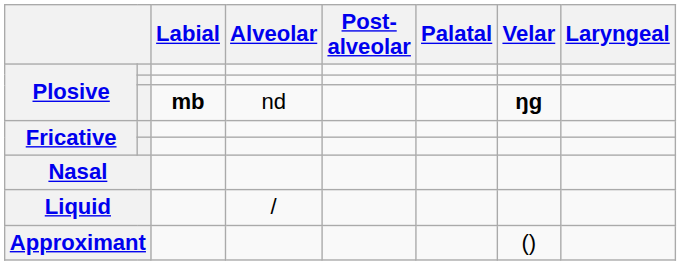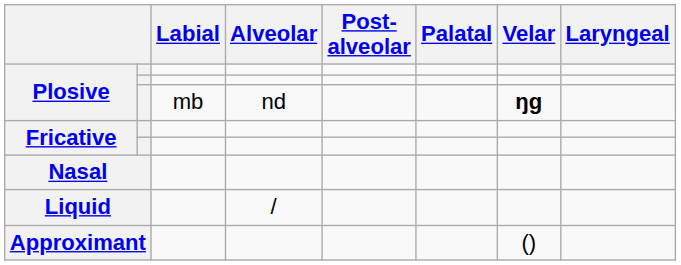(188, 102) bold -> (188, 102) normal
